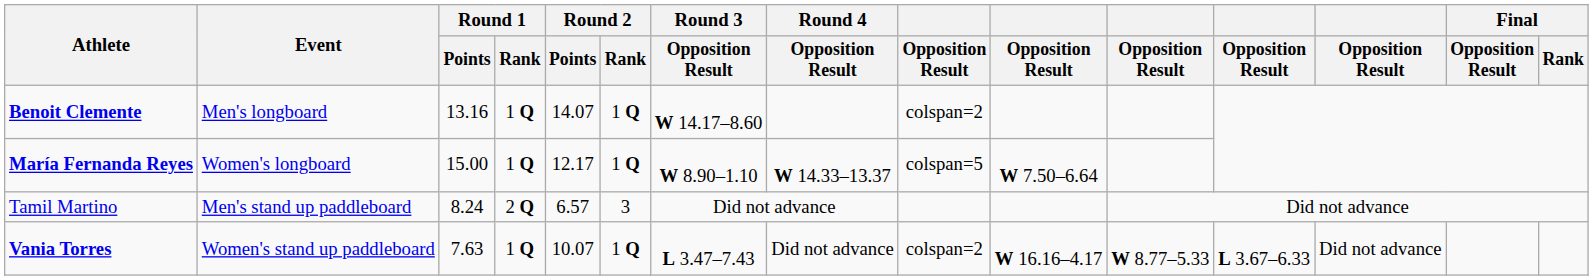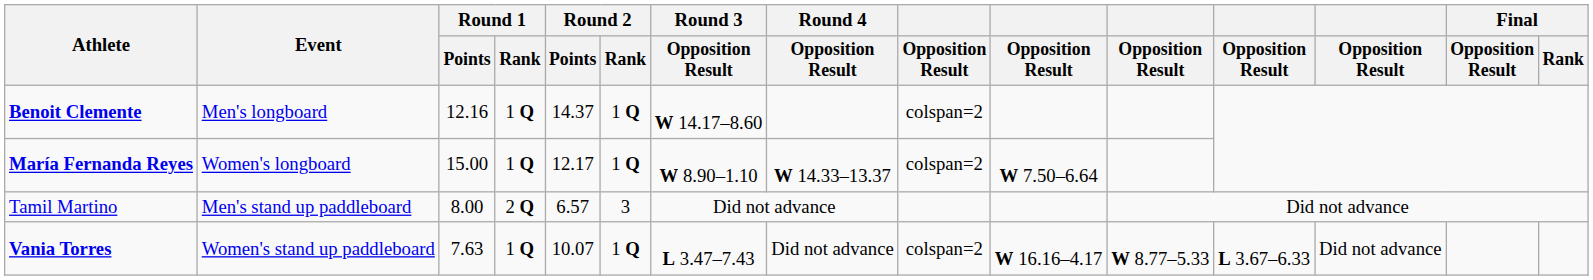(467, 112) 13.16 -> (467, 112) 12.16
(573, 112) 14.07 -> (573, 112) 14.37
(944, 165) colspan=5 -> (944, 165) colspan=2
(467, 207) 8.24 -> (467, 207) 8.00
